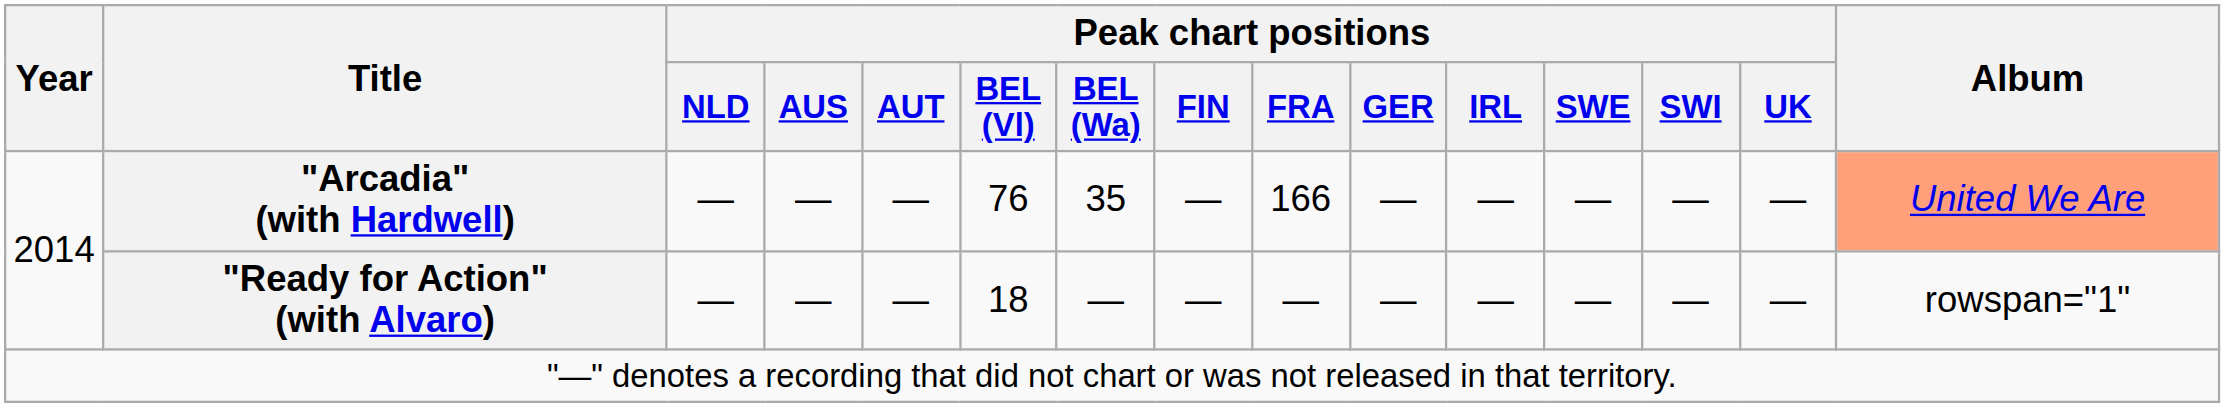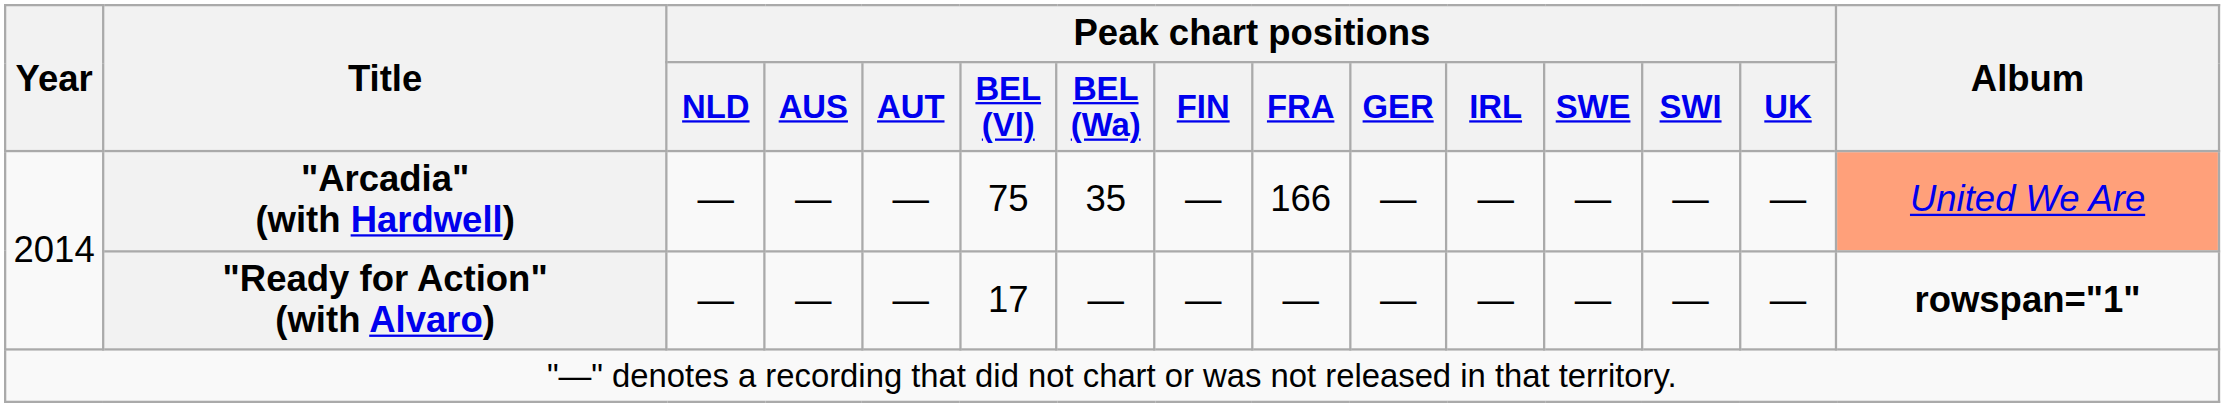(1008, 200) 76 -> (1008, 200) 75
(1008, 299) 18 -> (1008, 299) 17
(2028, 299) normal -> (2028, 299) bold
